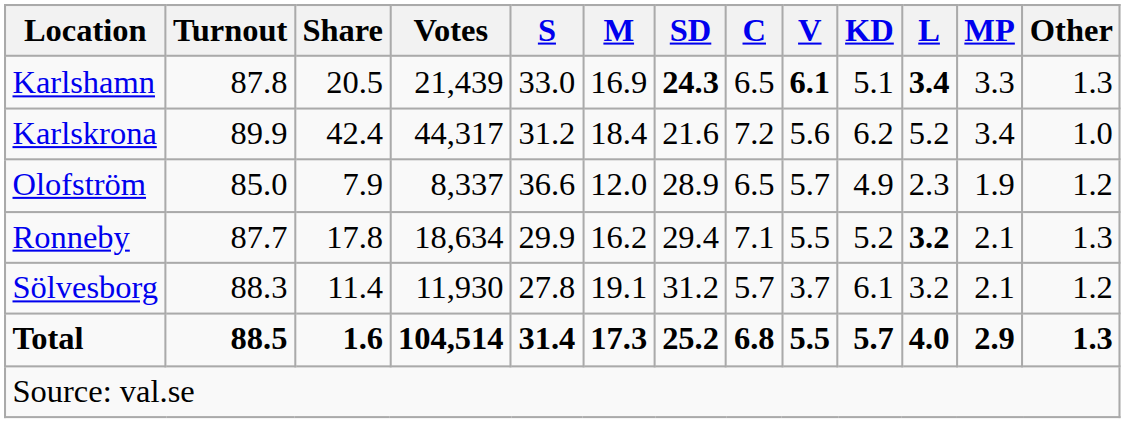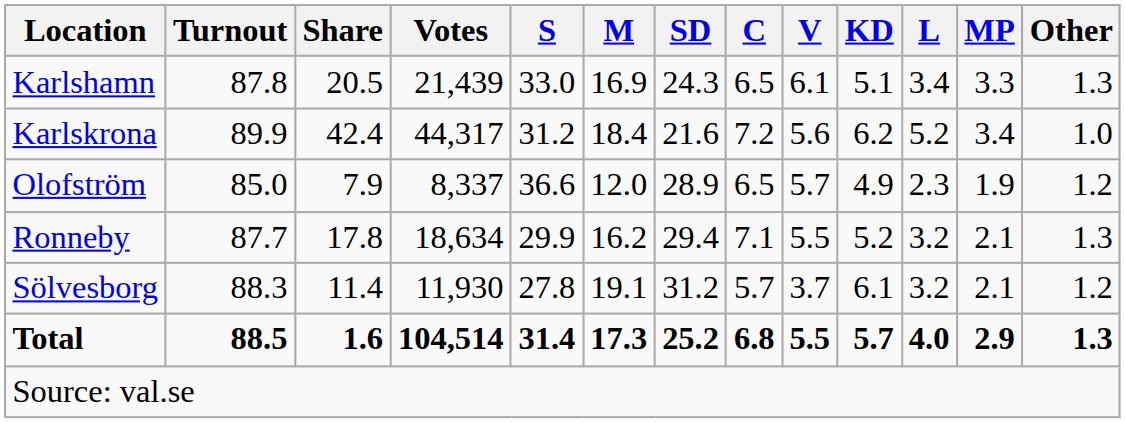(691, 81) bold -> (691, 81) normal
(810, 81) bold -> (810, 81) normal
(929, 81) bold -> (929, 81) normal
(929, 236) bold -> (929, 236) normal
